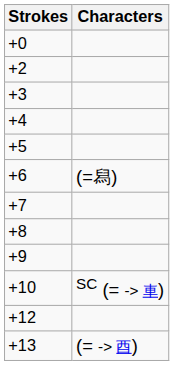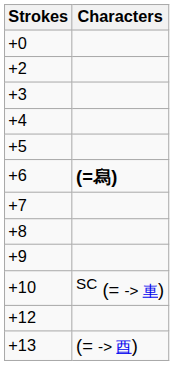(97, 176) normal -> (97, 176) bold
